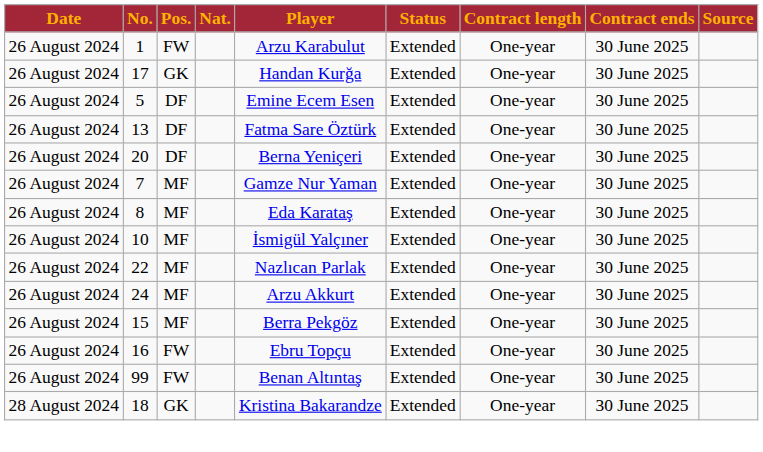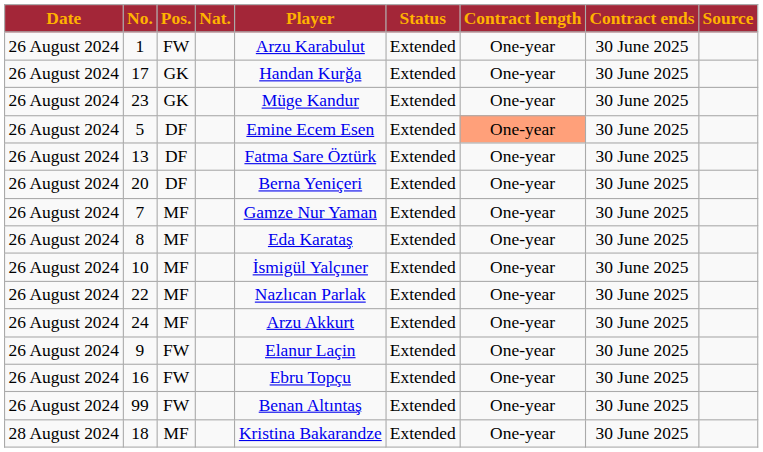+ row: (140, 101)
(523, 101) no background -> (523, 128) lightsalmon background
- row: (140, 322)
+ row: (140, 350)
(176, 405) GK -> (176, 433) MF
